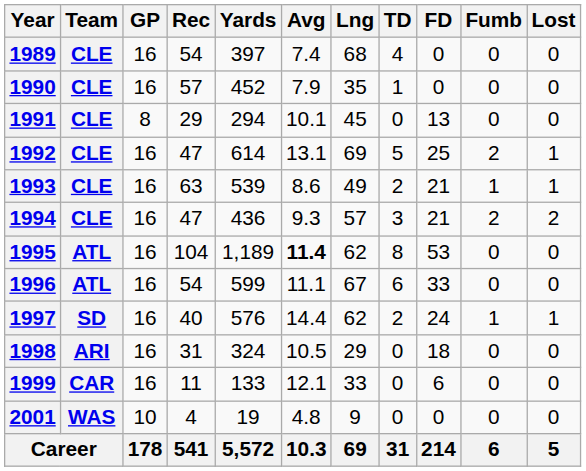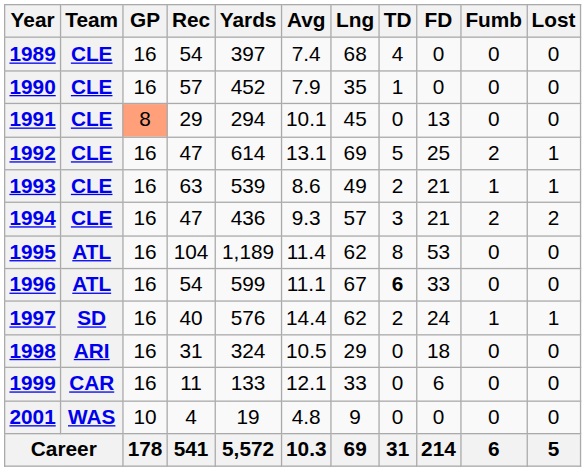(145, 119) no background -> (145, 119) lightsalmon background
(306, 251) bold -> (306, 251) normal
(398, 284) normal -> (398, 284) bold
